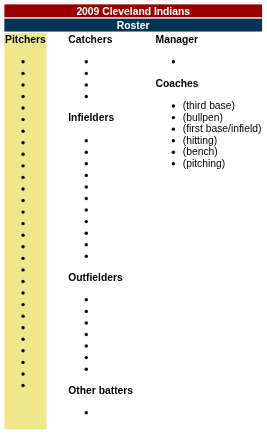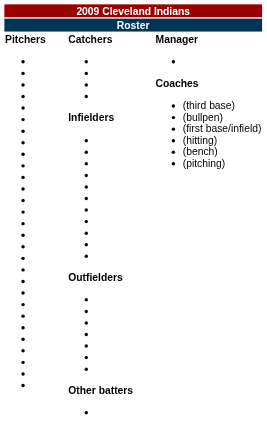(25, 212) khaki background -> (25, 212) no background
